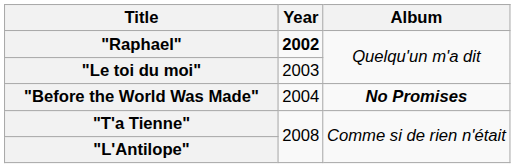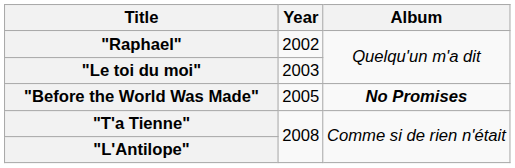(301, 44) bold -> (301, 44) normal
(301, 96) 2004 -> (301, 96) 2005
